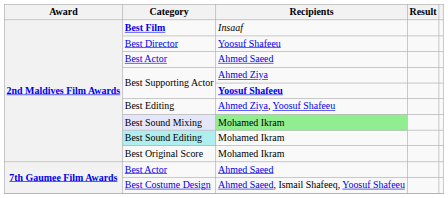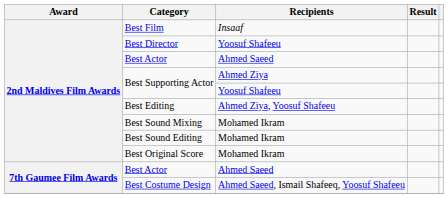(145, 28) bold -> (144, 28) normal
(250, 91) bold -> (249, 91) normal
(163, 122) lavender background -> (163, 122) no background
(251, 122) lightgreen background -> (251, 122) no background
(163, 138) paleturquoise background -> (163, 138) no background
